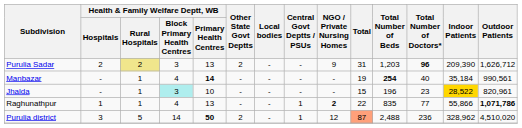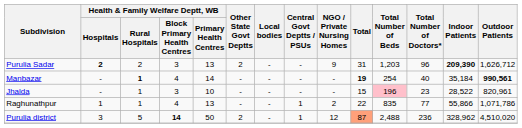(100, 65) normal -> (100, 65) bold
(140, 65) khaki background -> (140, 65) no background
(425, 65) bold -> (425, 65) normal
(461, 65) normal -> (461, 65) bold
(140, 78) normal -> (140, 78) bold
(210, 78) bold -> (210, 78) normal
(362, 78) normal -> (362, 78) bold
(390, 78) bold -> (390, 78) normal
(498, 78) normal -> (498, 78) bold
(176, 91) paleturquoise background -> (176, 91) no background
(390, 91) no background -> (390, 91) pink background
(461, 91) gold background -> (461, 91) no background
(334, 104) bold -> (334, 104) normal
(498, 104) bold -> (498, 104) normal
(176, 117) normal -> (176, 117) bold
(210, 117) bold -> (210, 117) normal
